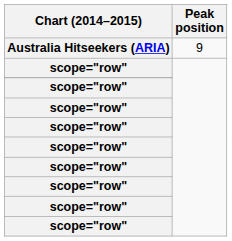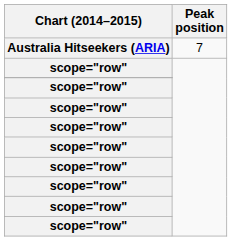(200, 48) 9 -> (200, 48) 7
